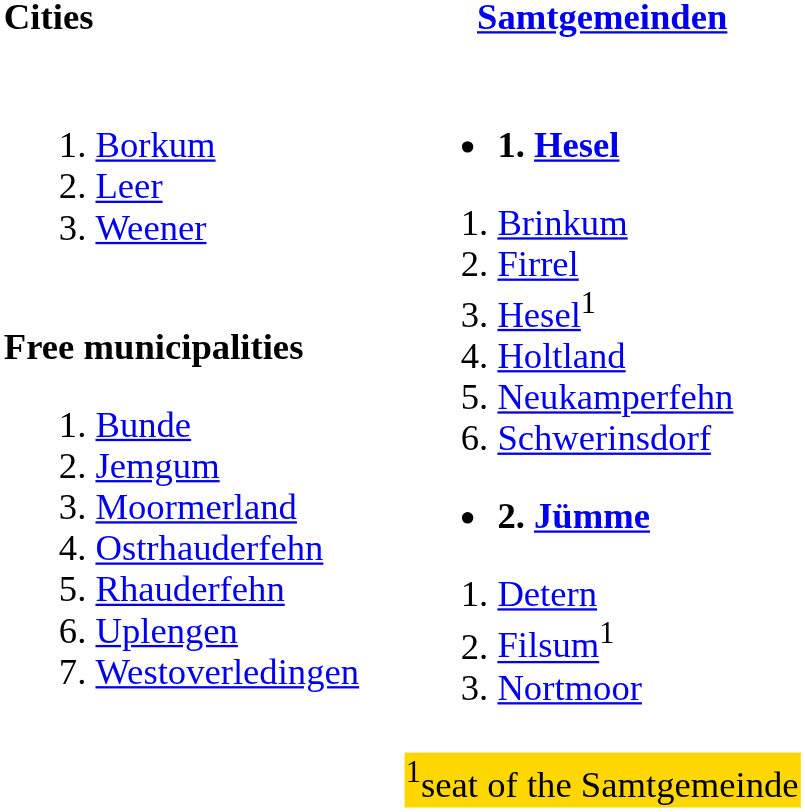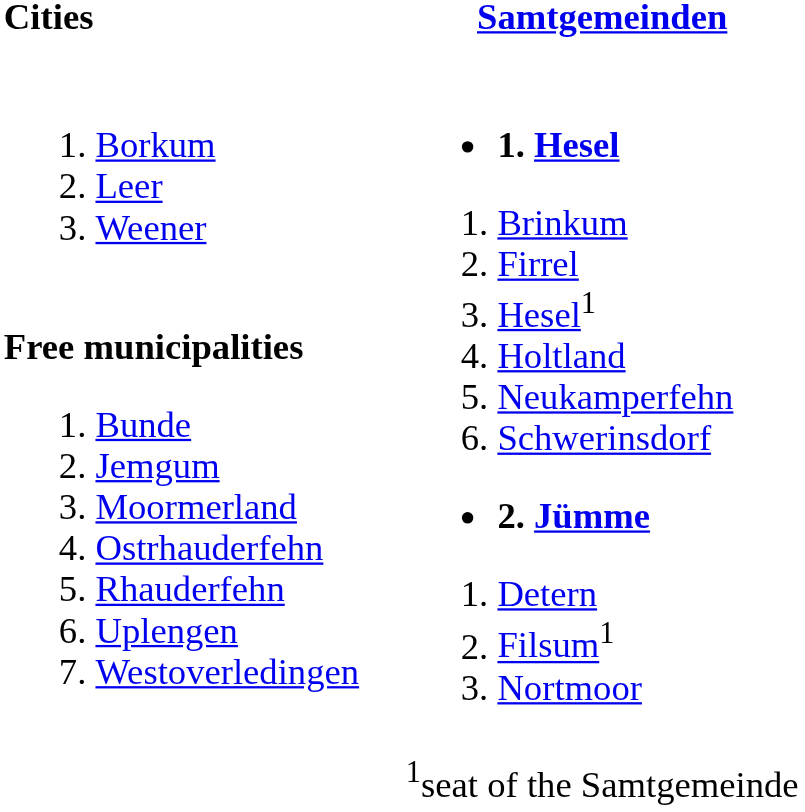(602, 778) gold background -> (602, 778) no background
